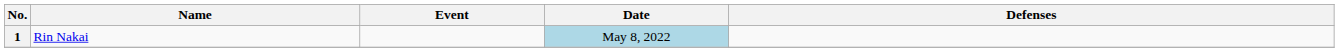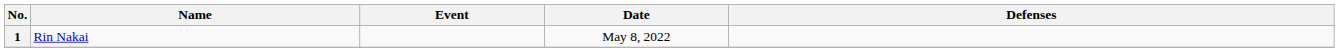(636, 36) lightblue background -> (636, 36) no background
